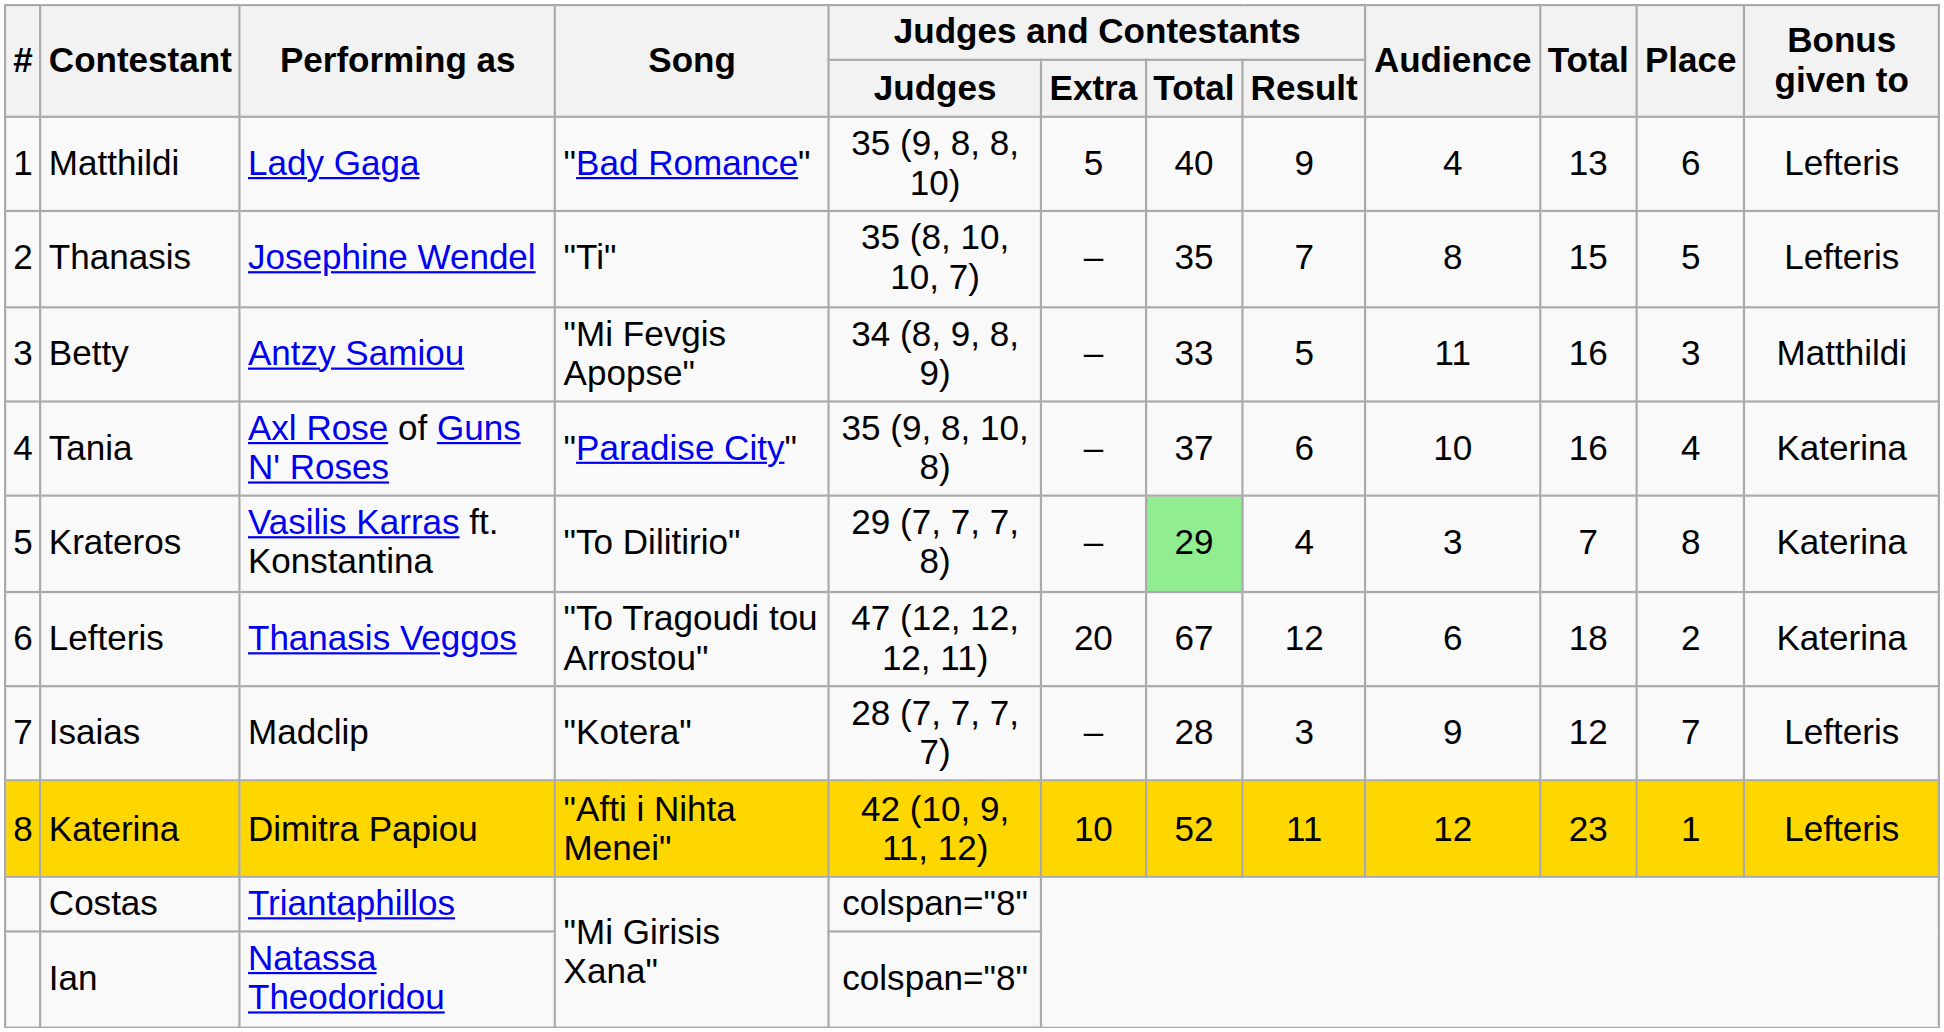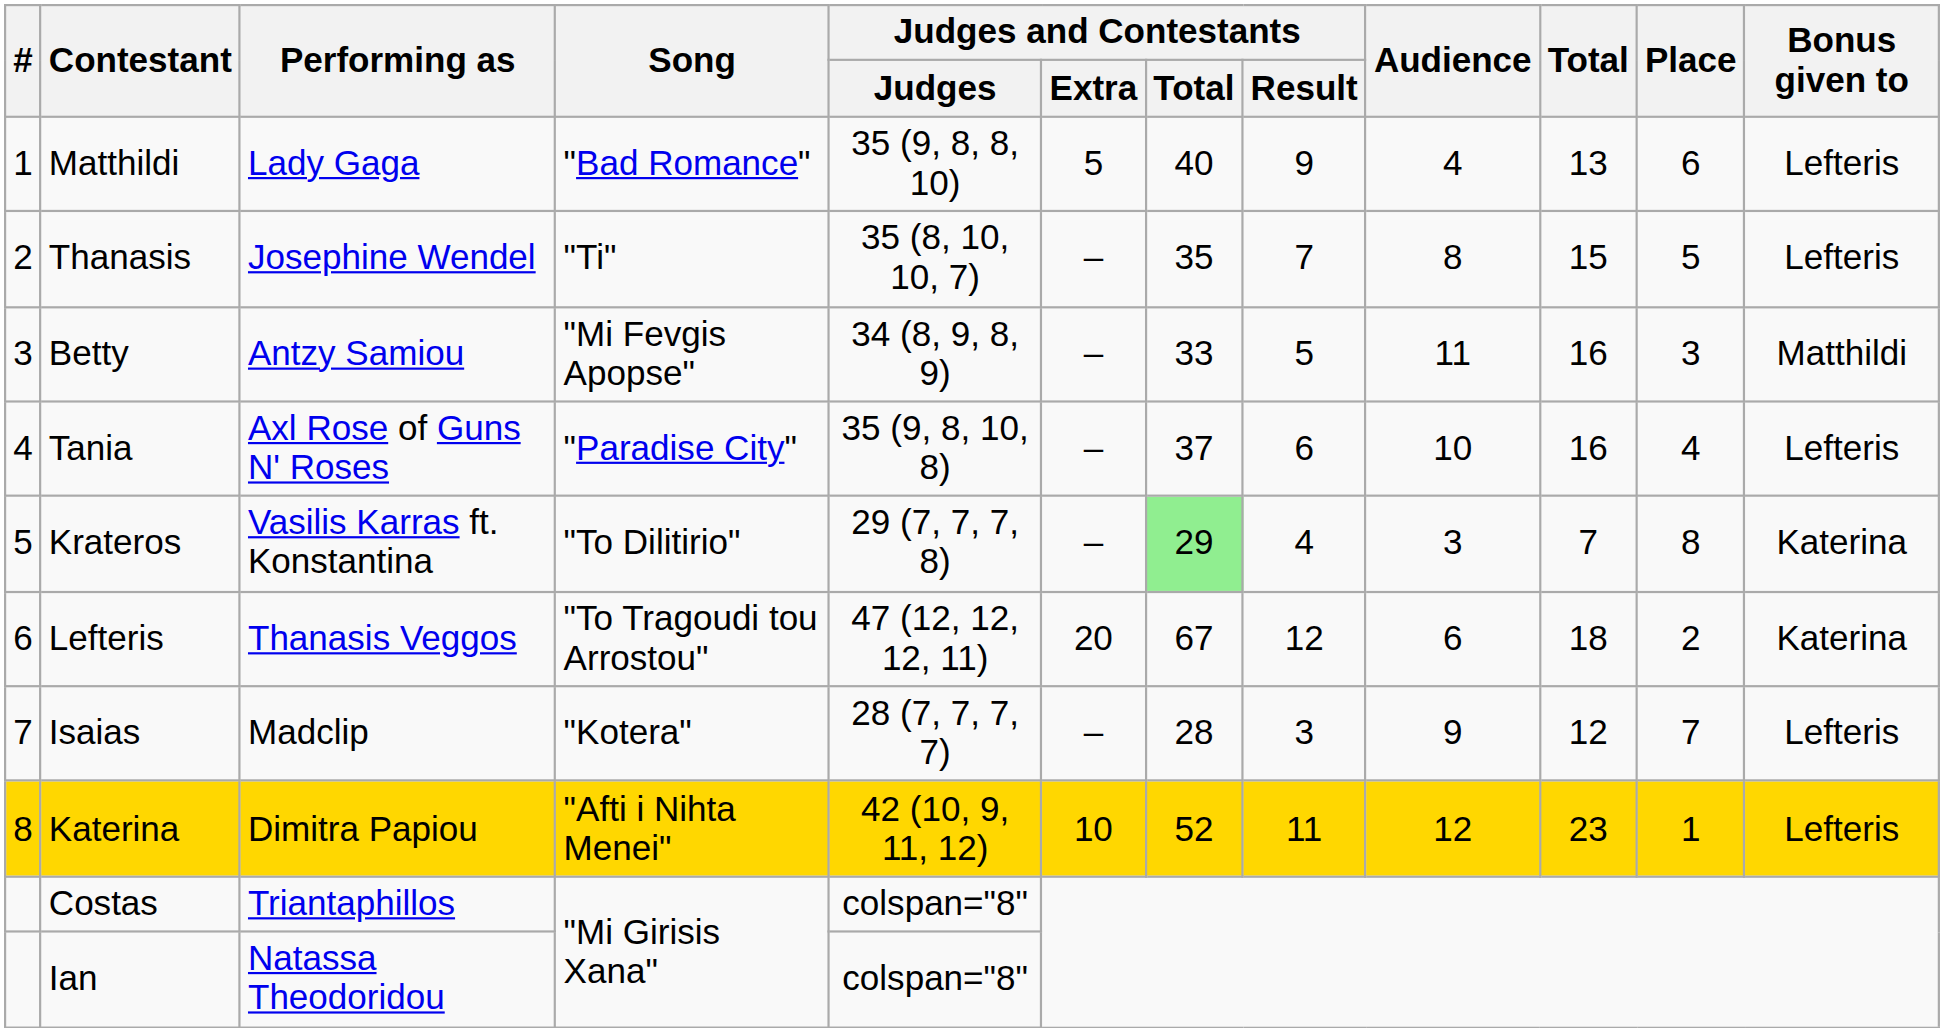(1842, 448) Katerina -> (1842, 448) Lefteris
